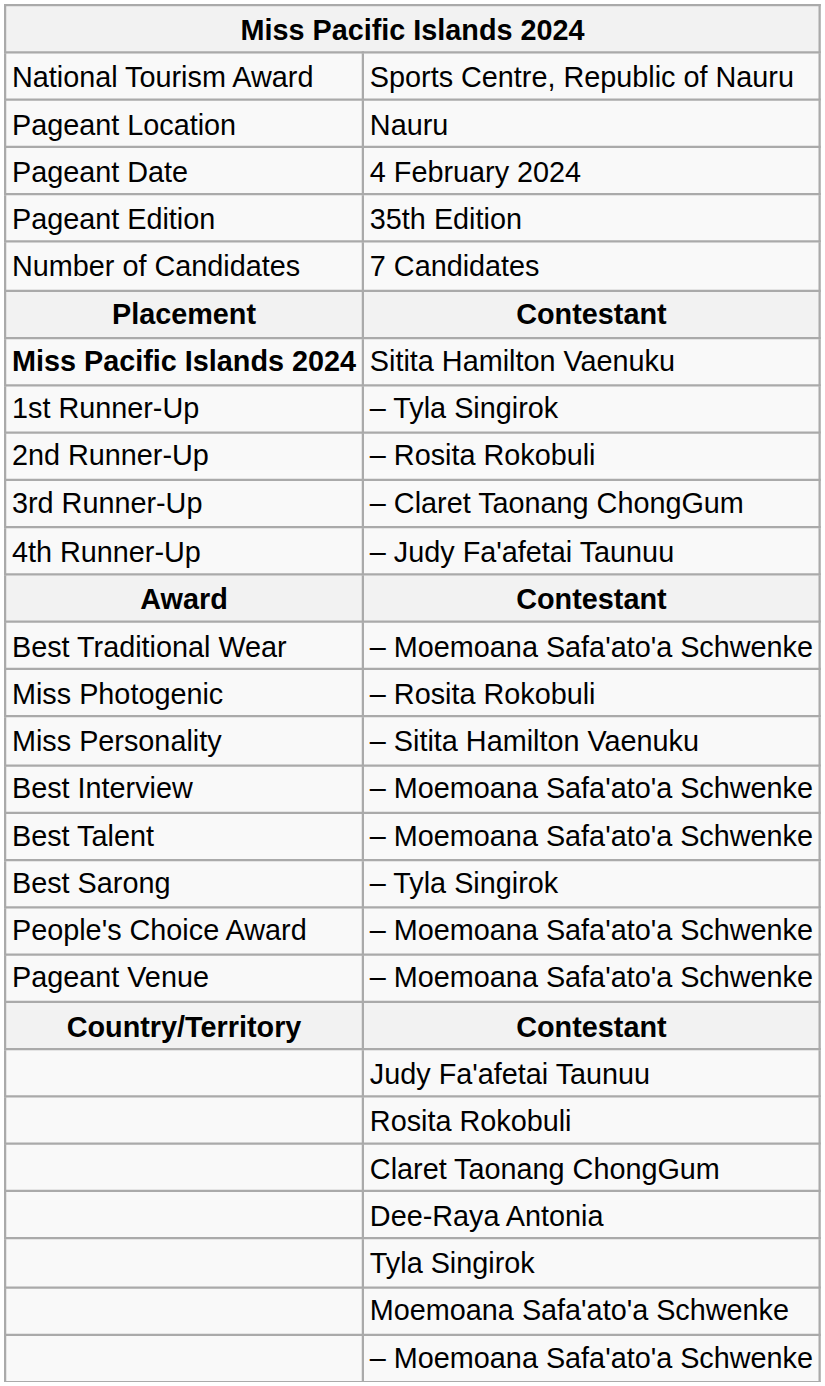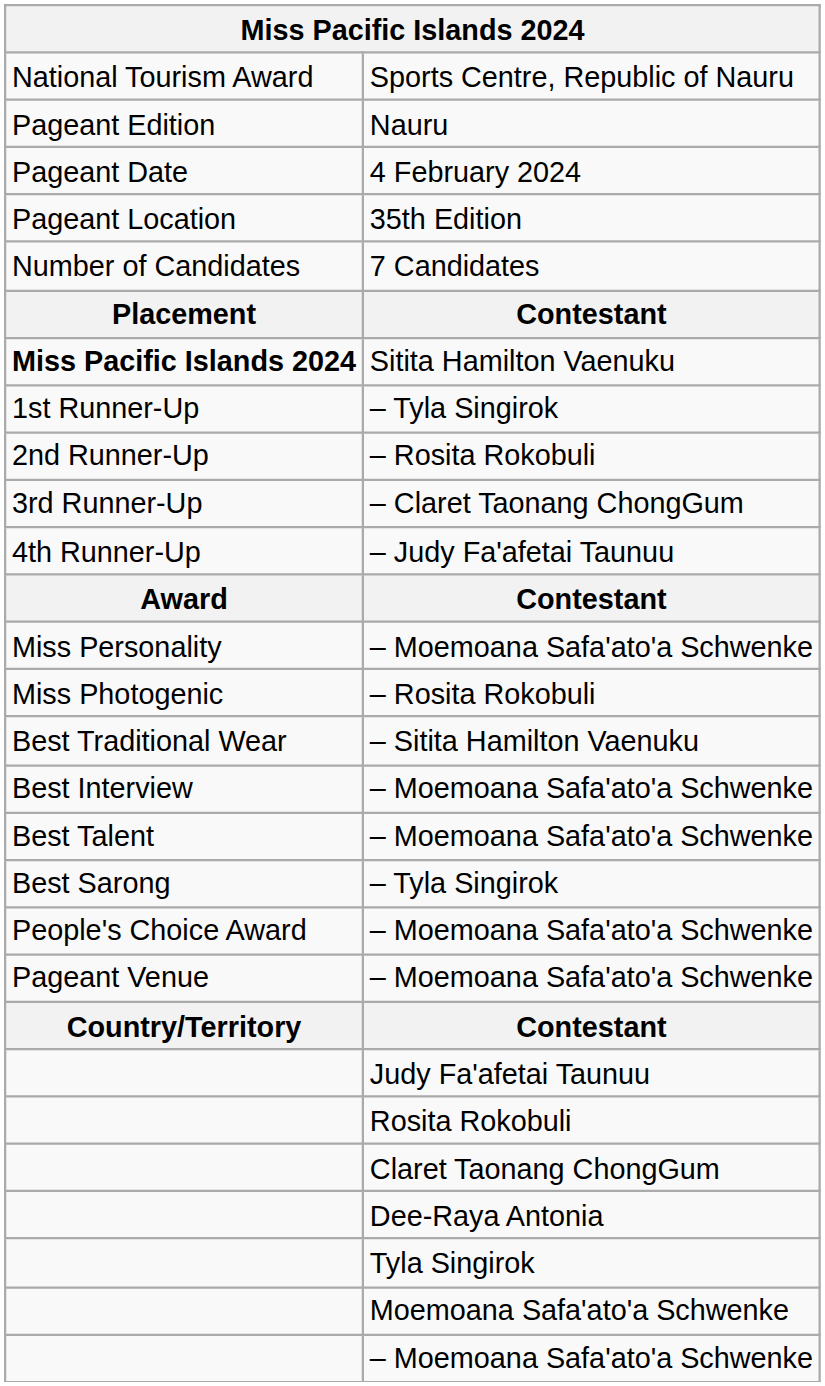(124, 124) Pageant Location -> (114, 124) Pageant Edition
(114, 218) Pageant Edition -> (124, 218) Pageant Location
(149, 646) Best Traditional Wear -> (117, 646) Miss Personality
(117, 741) Miss Personality -> (149, 741) Best Traditional Wear
